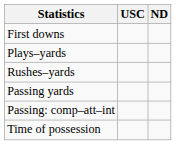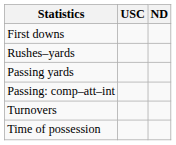- row: (37, 52)
+ row: (32, 110)
